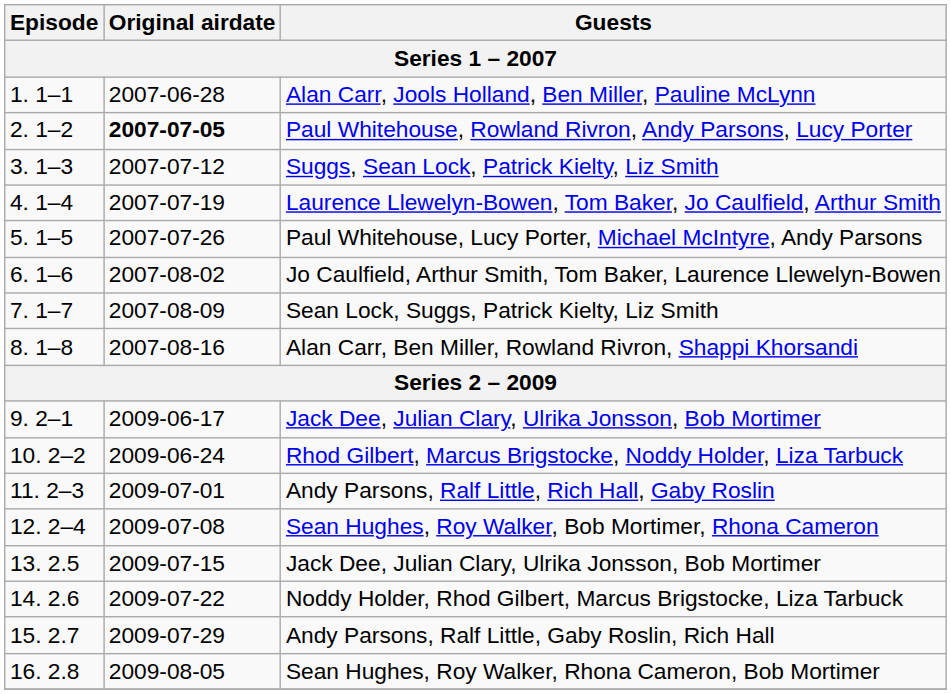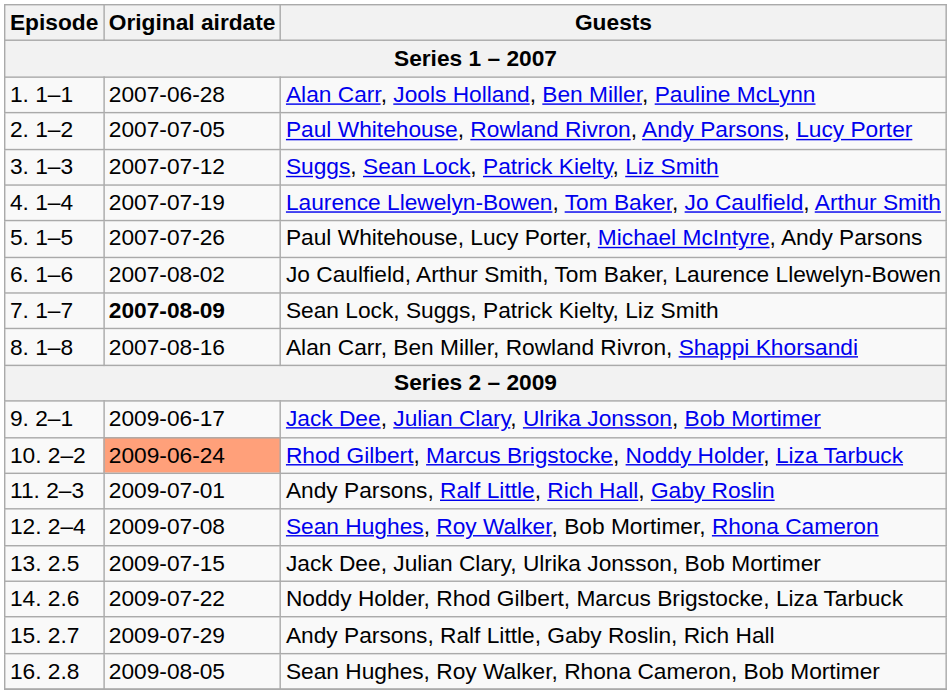(167, 130) bold -> (167, 130) normal
(167, 310) normal -> (167, 310) bold
(167, 454) no background -> (167, 454) lightsalmon background
